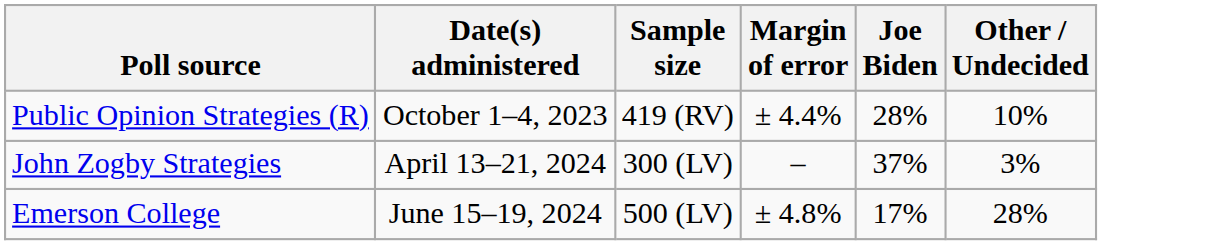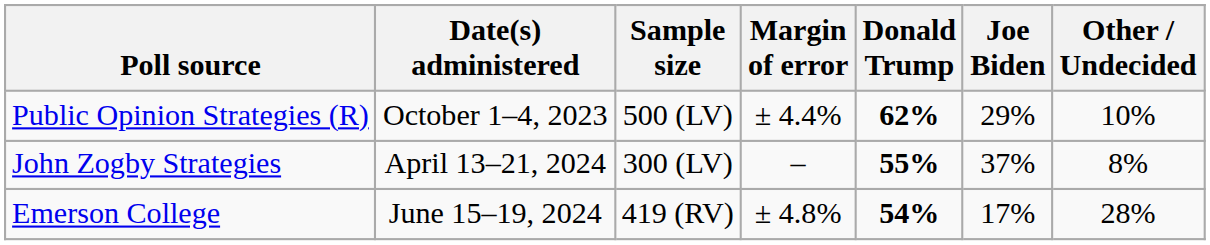+ column: (909, 47)
(678, 114) 419 (RV) -> (678, 114) 500 (LV)
(900, 114) 28% -> (1008, 114) 29%
(1020, 164) 3% -> (1128, 164) 8%
(678, 214) 500 (LV) -> (678, 214) 419 (RV)
